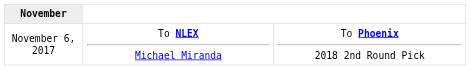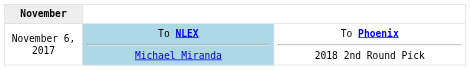(178, 44) no background -> (178, 44) lightblue background
